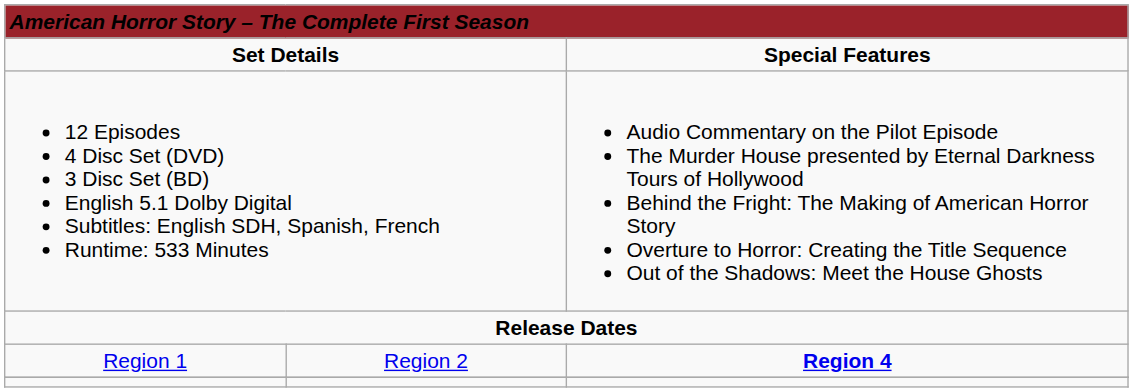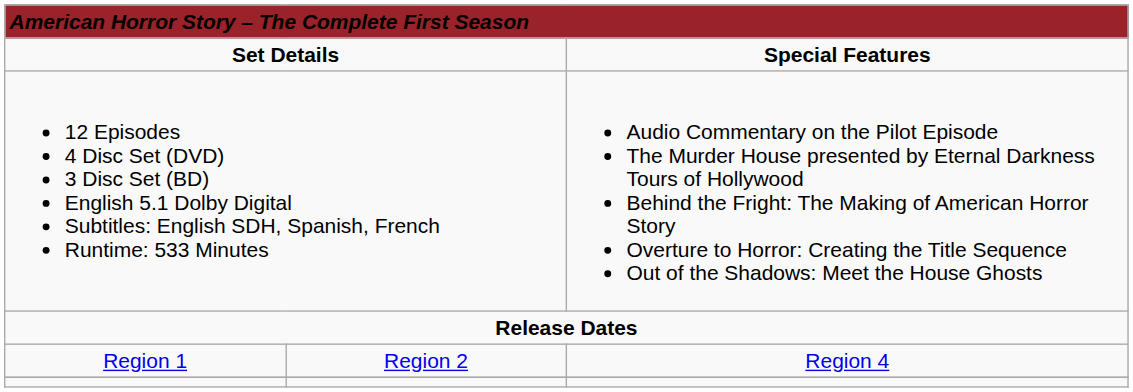(847, 360) bold -> (847, 360) normal
